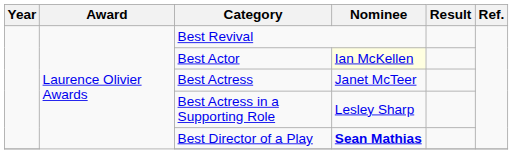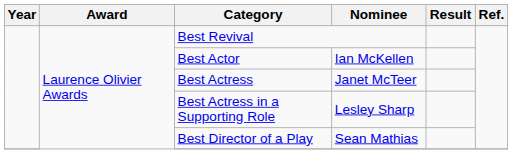(374, 58) lightyellow background -> (374, 58) no background
(378, 138) bold -> (376, 138) normal
